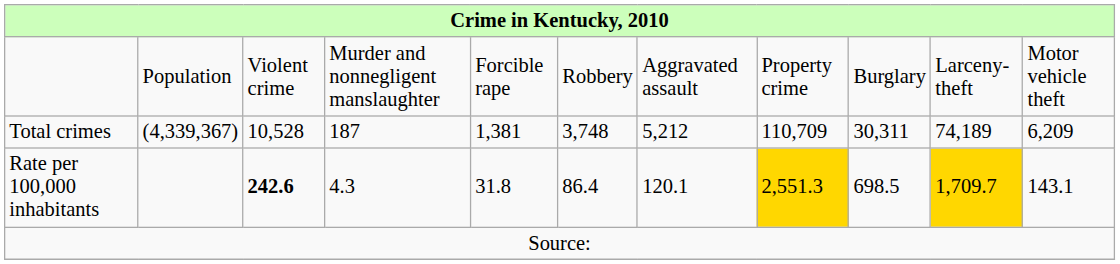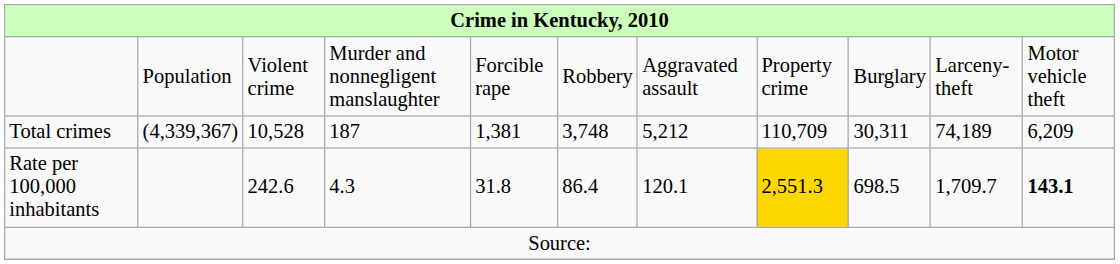(271, 187) bold -> (271, 187) normal
(966, 187) gold background -> (966, 187) no background
(1050, 187) normal -> (1050, 187) bold
